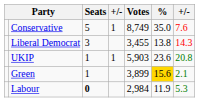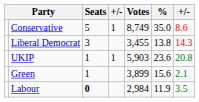(181, 27) 7.6 -> (181, 27) 8.6
(162, 74) gold background -> (162, 74) no background
(181, 89) 5.3 -> (181, 89) 3.5
